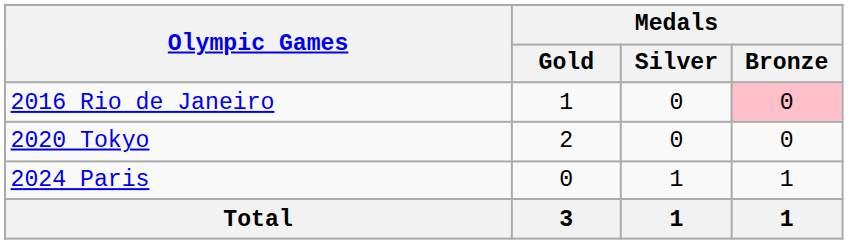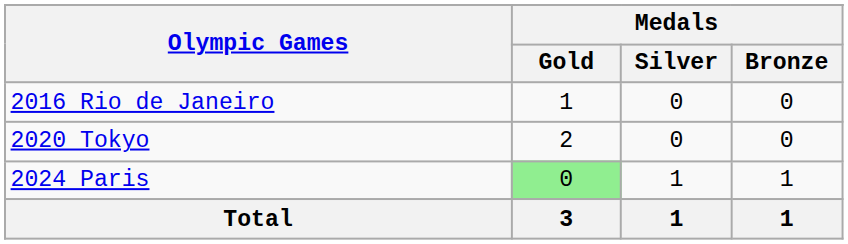(787, 102) pink background -> (787, 102) no background
(566, 180) no background -> (566, 180) lightgreen background
